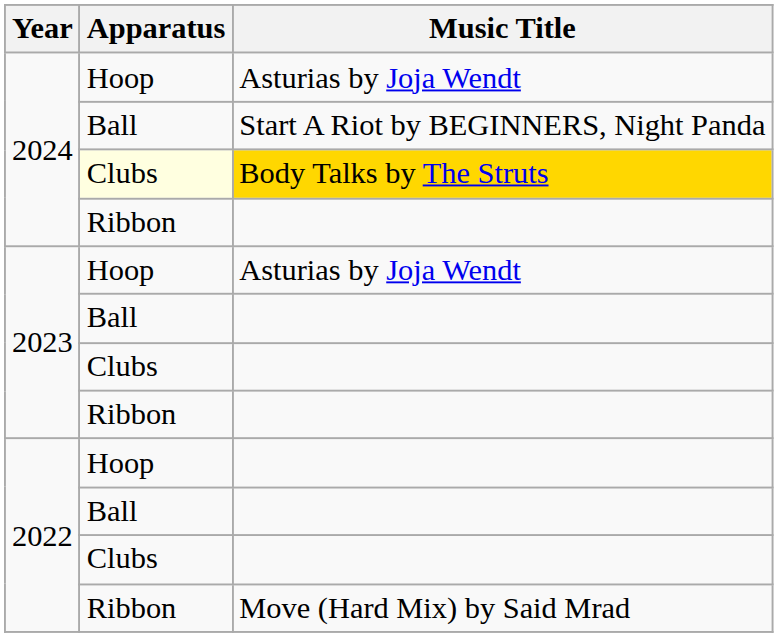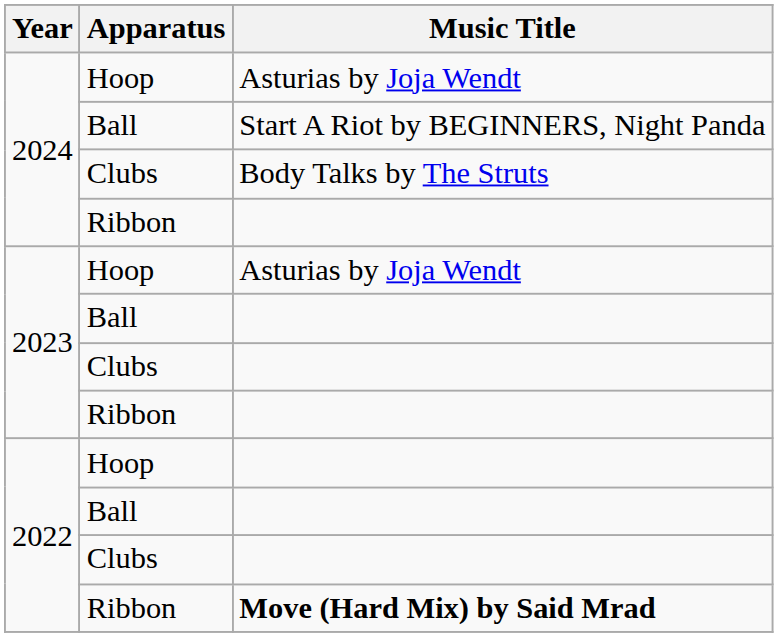(122, 173) lightyellow background -> (122, 173) no background
(394, 173) gold background -> (394, 173) no background
(435, 607) normal -> (447, 607) bold
